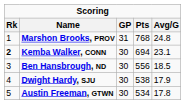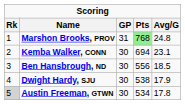(143, 39) no background -> (143, 39) lightgreen background
(9, 52) bold -> (9, 52) normal
(9, 93) no background -> (9, 93) lightgrey background
